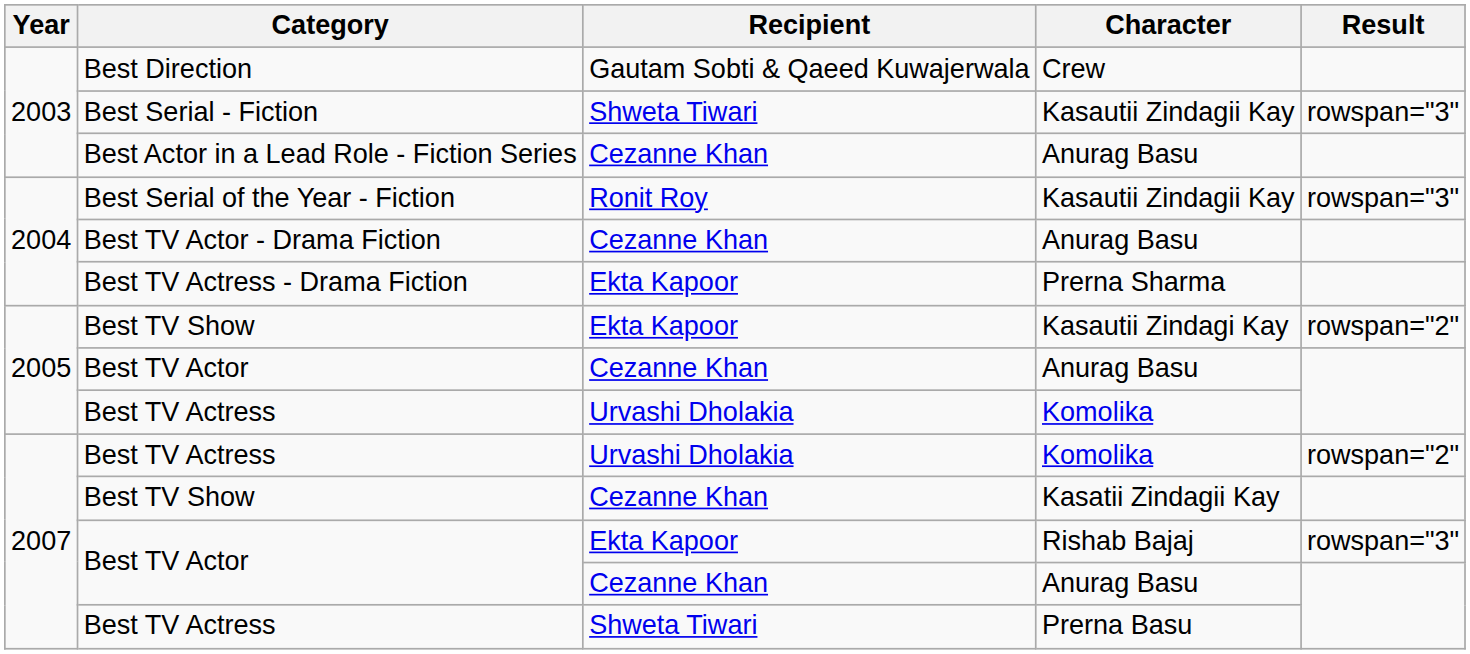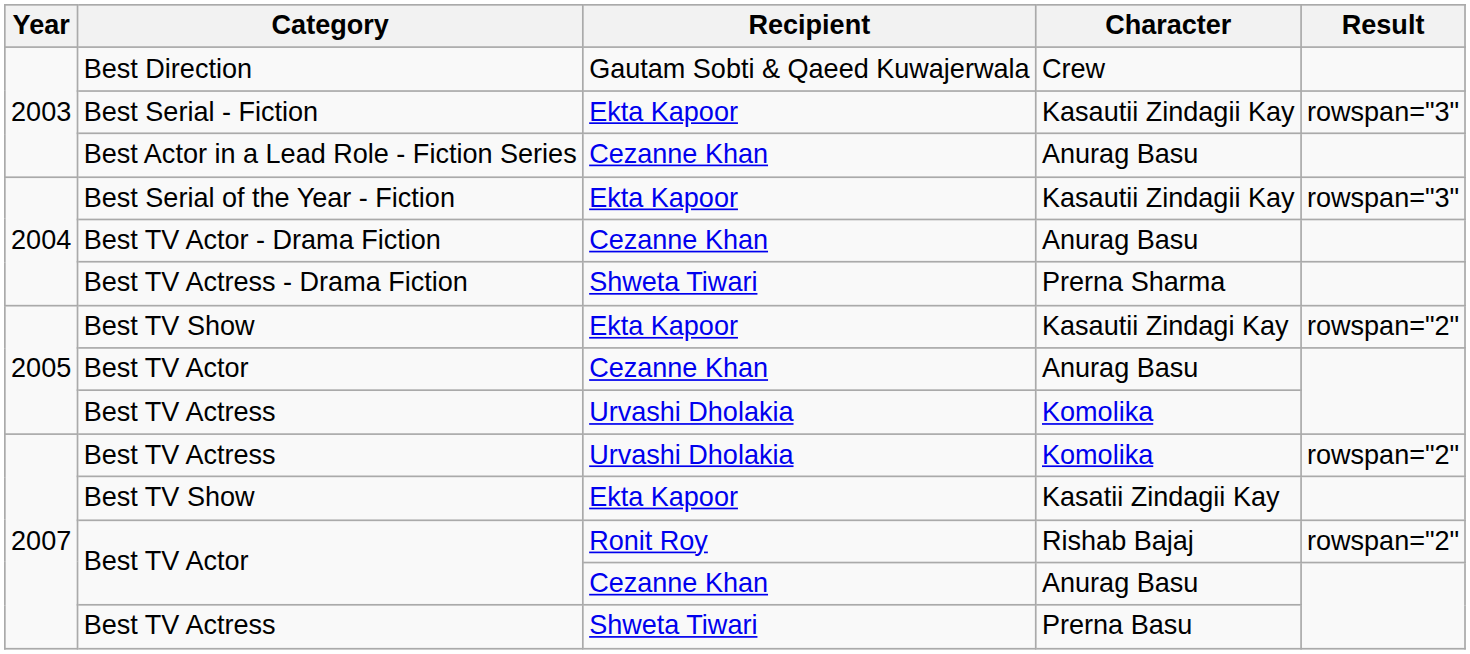(673, 111) Shweta Tiwari -> (664, 111) Ekta Kapoor
(648, 197) Ronit Roy -> (664, 197) Ekta Kapoor
(664, 283) Ekta Kapoor -> (673, 283) Shweta Tiwari
(679, 497) Cezanne Khan -> (664, 497) Ekta Kapoor
(664, 540) Ekta Kapoor -> (648, 540) Ronit Roy
(1383, 540) rowspan="3" -> (1383, 540) rowspan="2"
